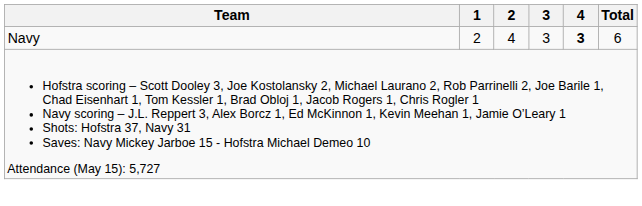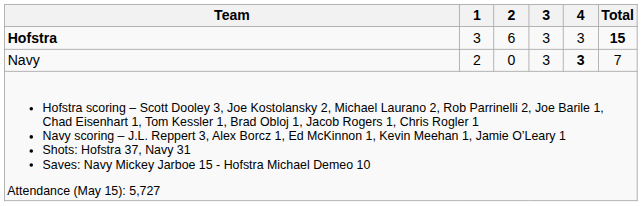+ row: (32, 37)
(511, 37) 4 -> (511, 60) 0
(618, 37) 6 -> (618, 60) 7
